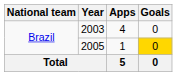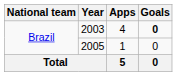(155, 29) normal -> (155, 29) bold
(155, 46) gold background -> (155, 46) no background
